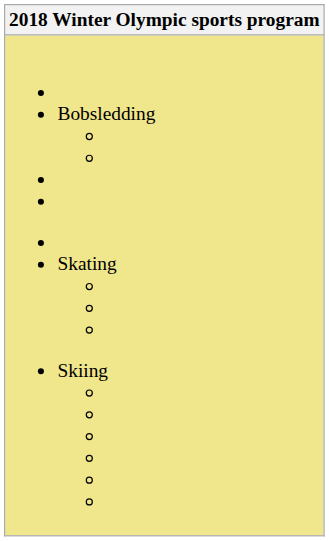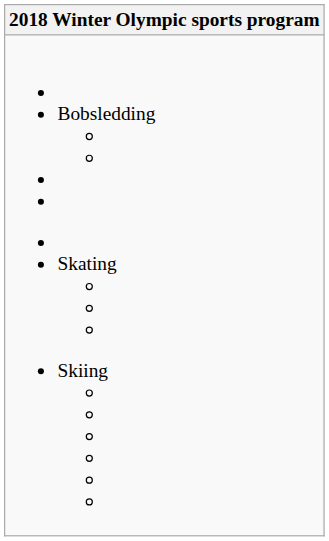(164, 296) khaki background -> (164, 296) no background
